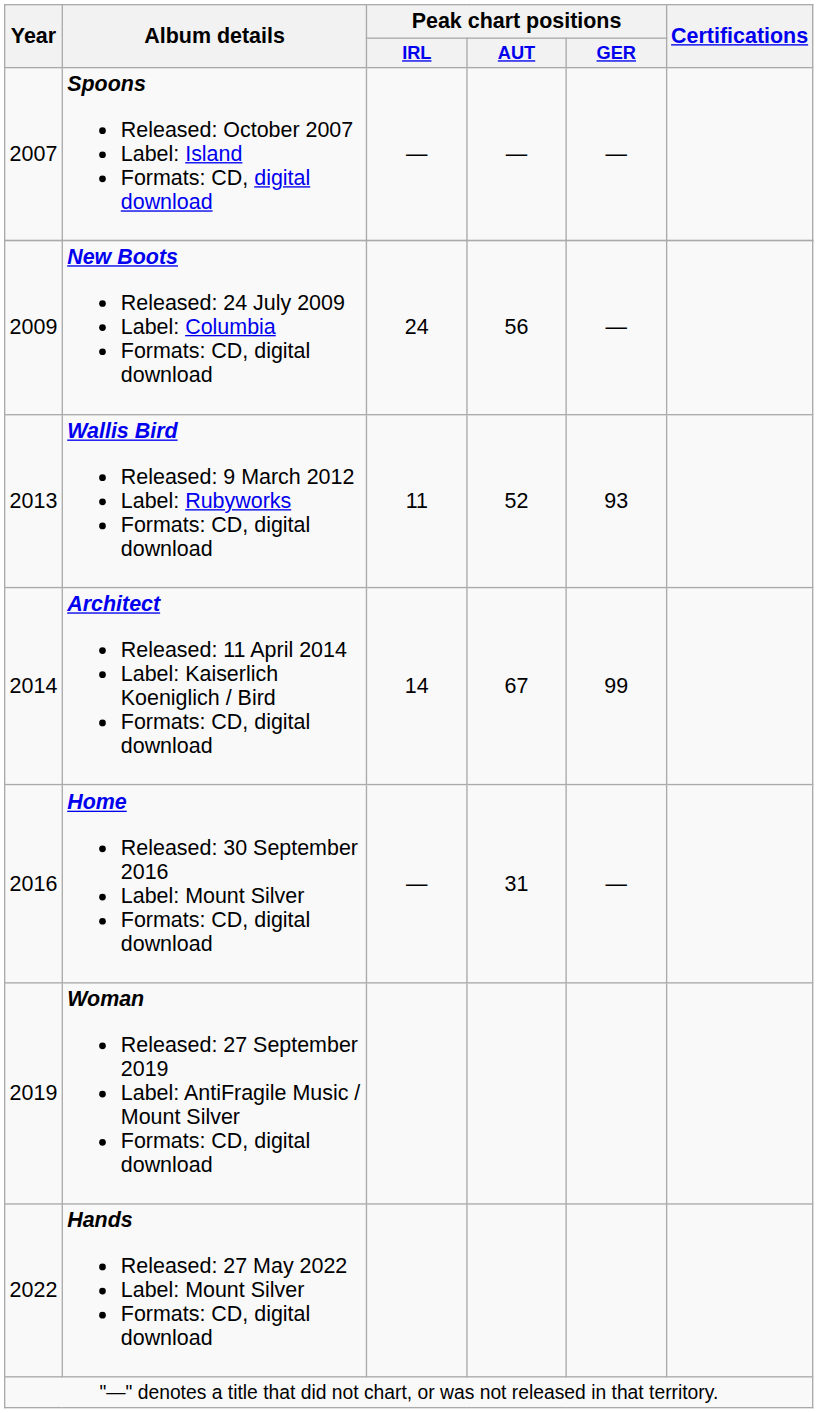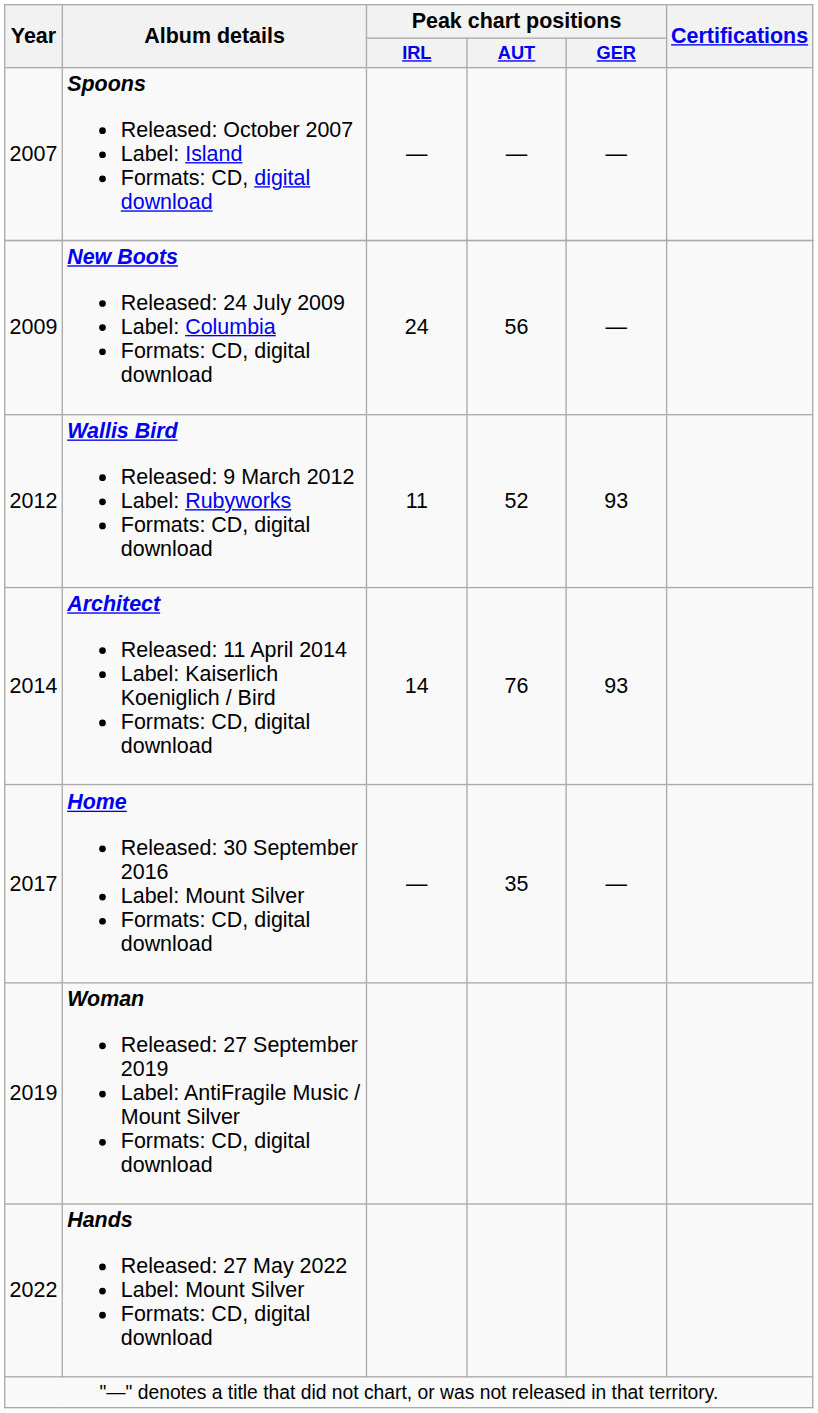(33, 500) 2013 -> (33, 500) 2012
(517, 686) 67 -> (517, 686) 76
(616, 686) 99 -> (616, 686) 93
(33, 883) 2016 -> (33, 883) 2017
(517, 883) 31 -> (517, 883) 35
